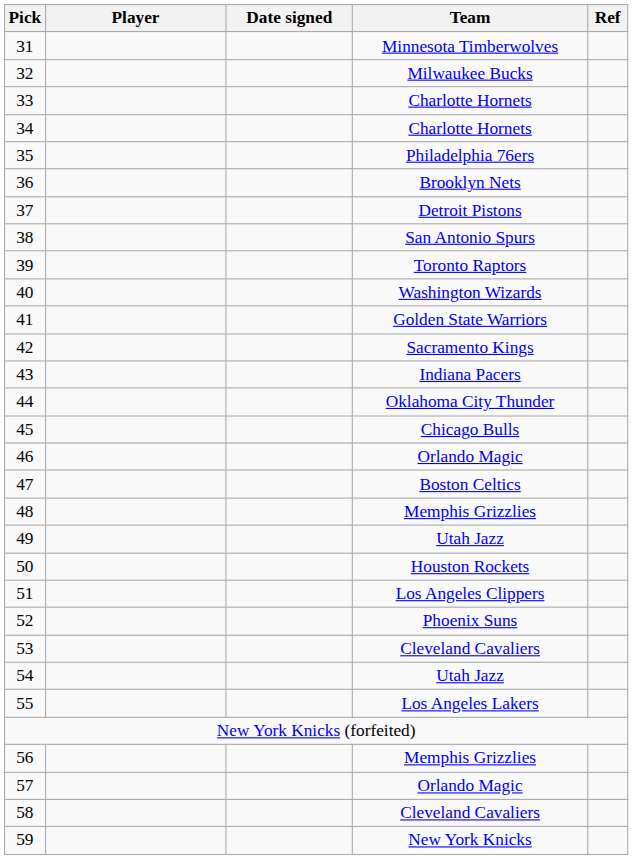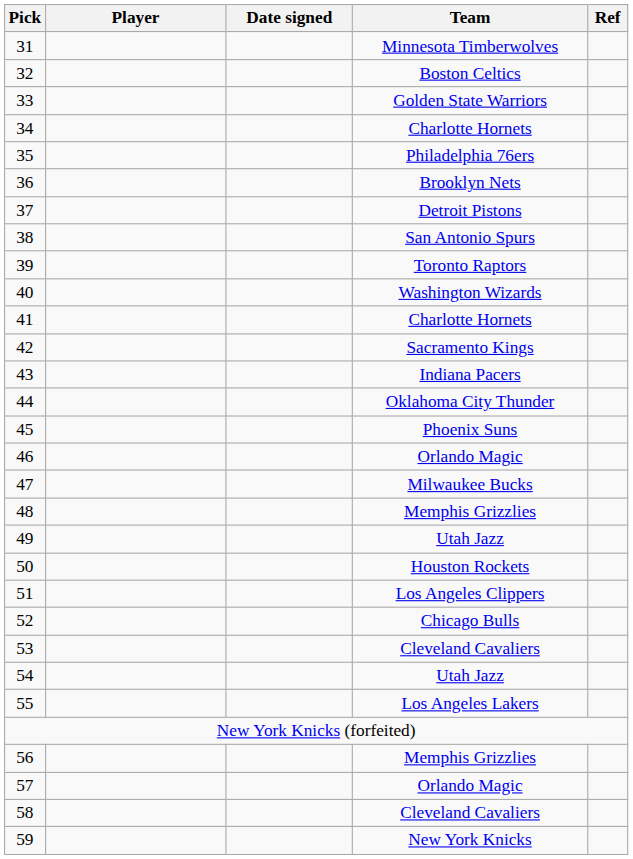(470, 73) Milwaukee Bucks -> (470, 73) Boston Celtics
(470, 100) Charlotte Hornets -> (470, 100) Golden State Warriors
(470, 319) Golden State Warriors -> (470, 319) Charlotte Hornets
(470, 429) Chicago Bulls -> (470, 429) Phoenix Suns
(470, 484) Boston Celtics -> (470, 484) Milwaukee Bucks
(470, 621) Phoenix Suns -> (470, 621) Chicago Bulls
